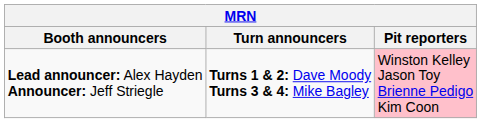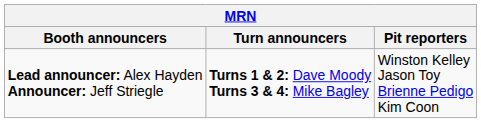(425, 83) pink background -> (425, 83) no background
